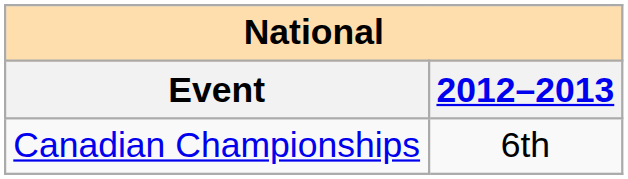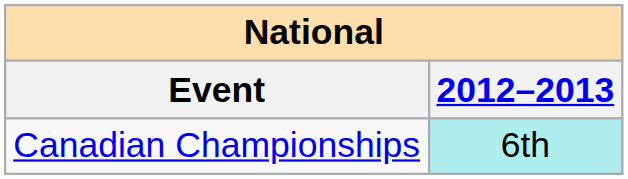(525, 145) no background -> (525, 145) paleturquoise background
